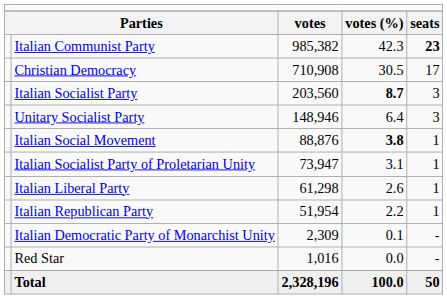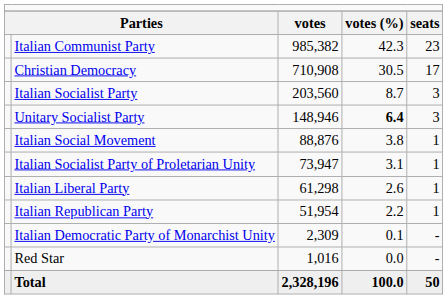(432, 46) bold -> (432, 46) normal
(395, 93) bold -> (395, 93) normal
(395, 117) normal -> (395, 117) bold
(395, 140) bold -> (395, 140) normal
